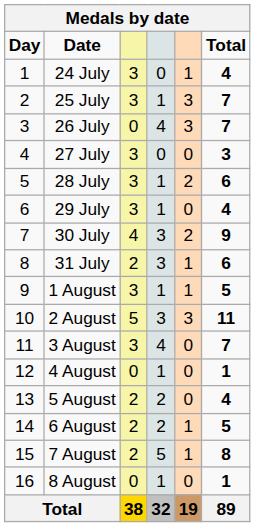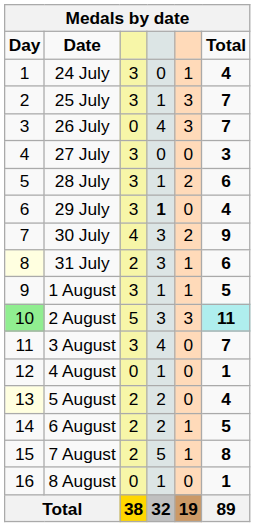(161, 208) normal -> (161, 208) bold
(25, 263) no background -> (25, 263) lightyellow background
(25, 317) no background -> (25, 317) lightgreen background
(226, 317) no background -> (226, 317) paleturquoise background
(25, 399) no background -> (25, 399) lightyellow background
